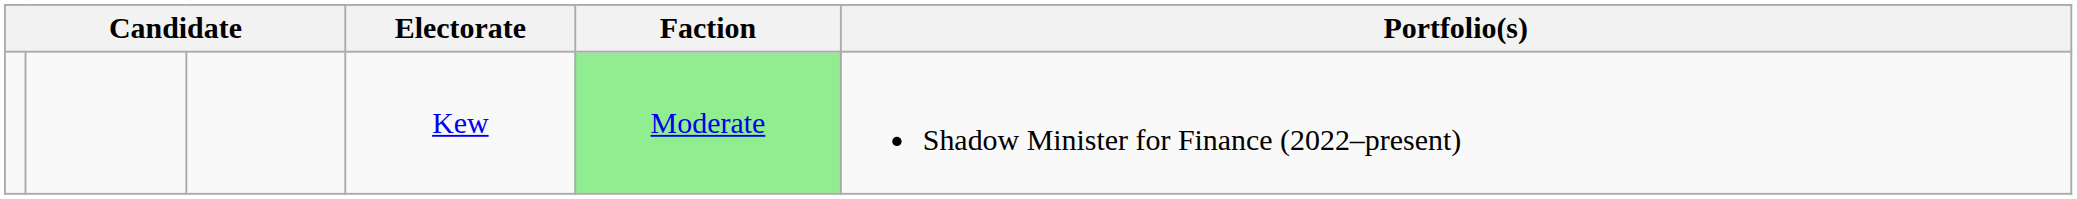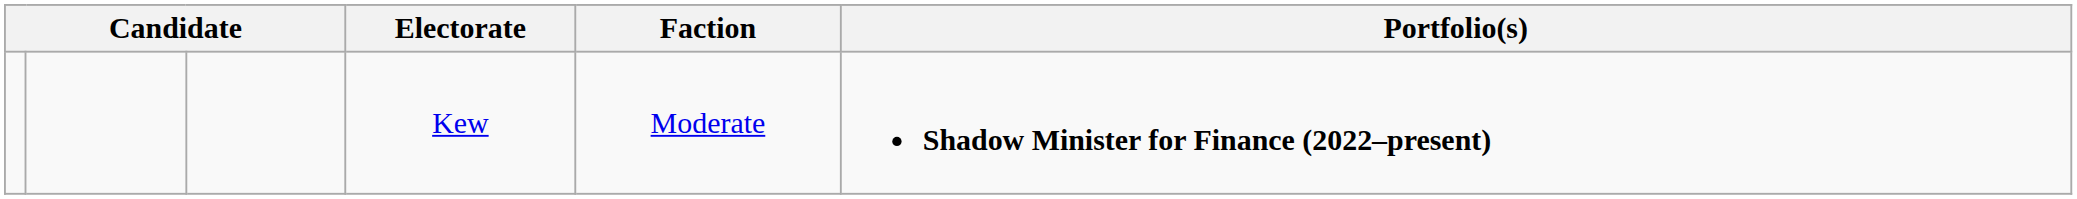(708, 122) lightgreen background -> (708, 122) no background
(1456, 140) normal -> (1456, 140) bold
